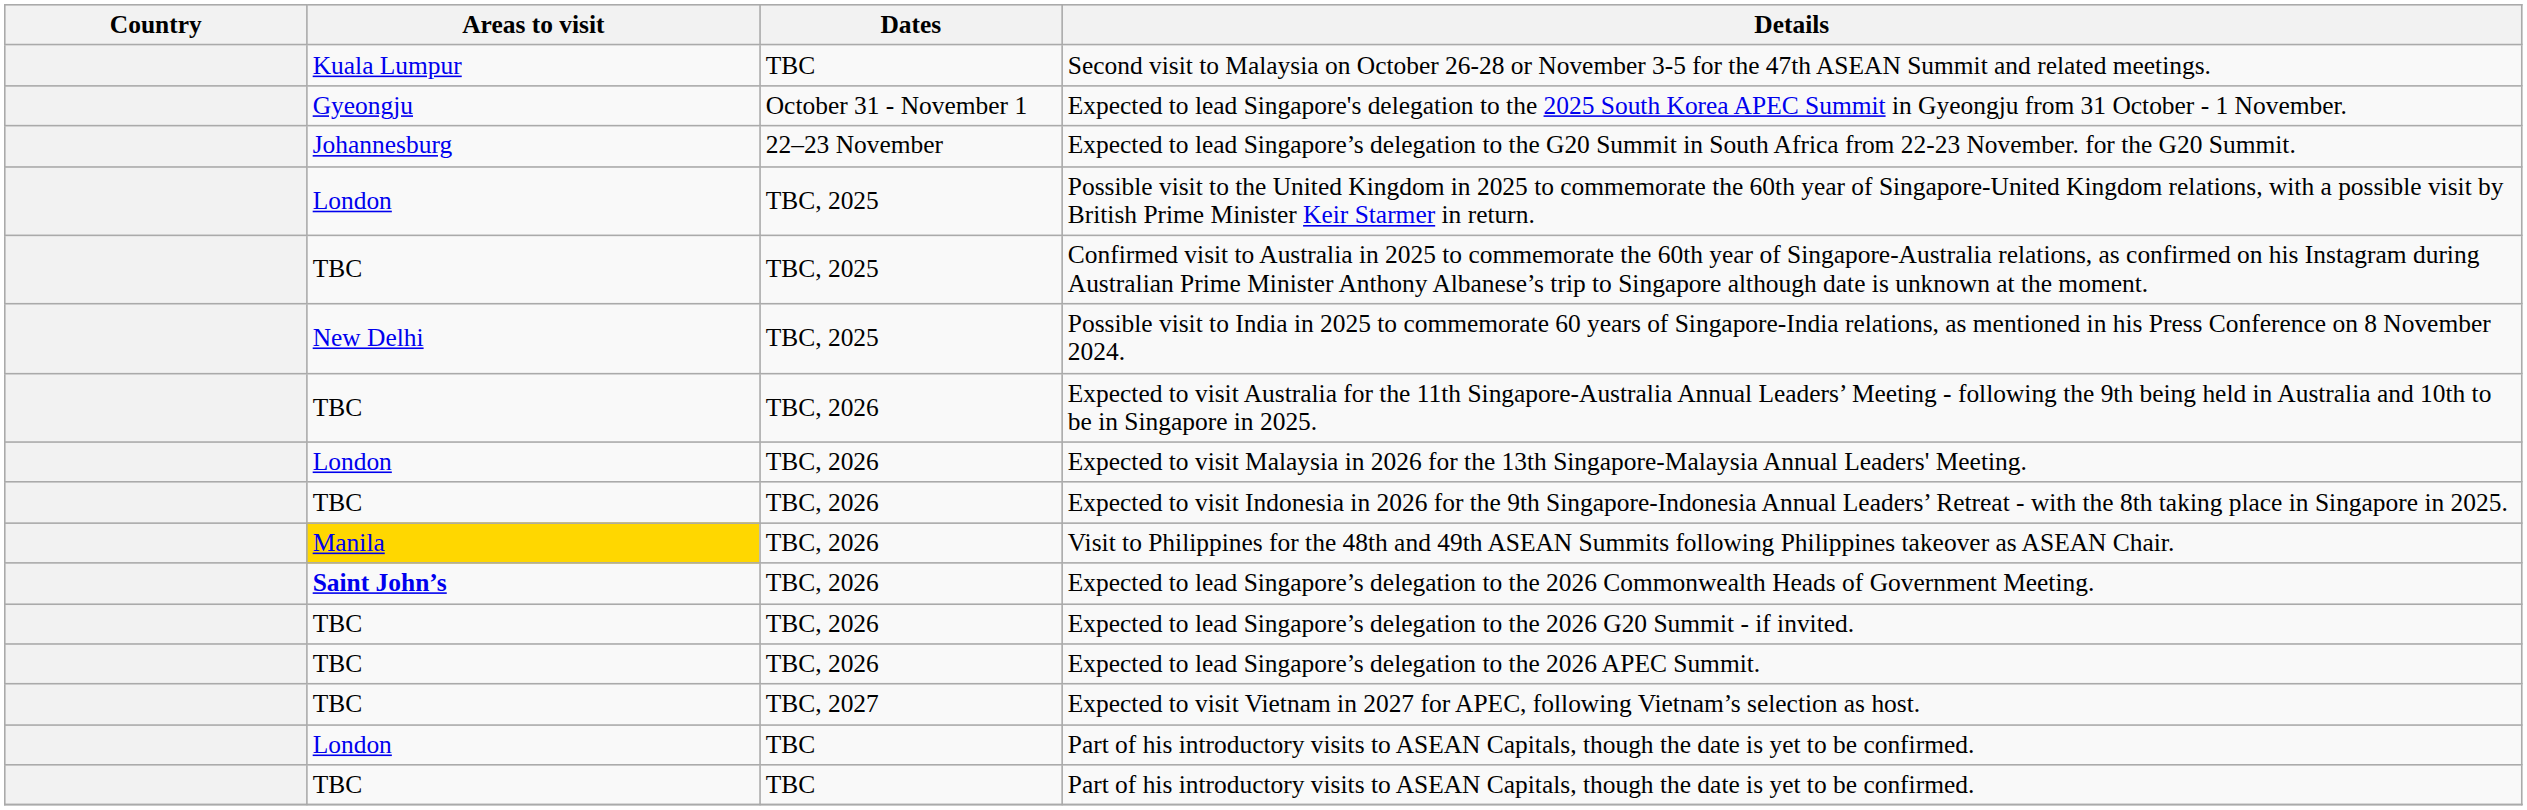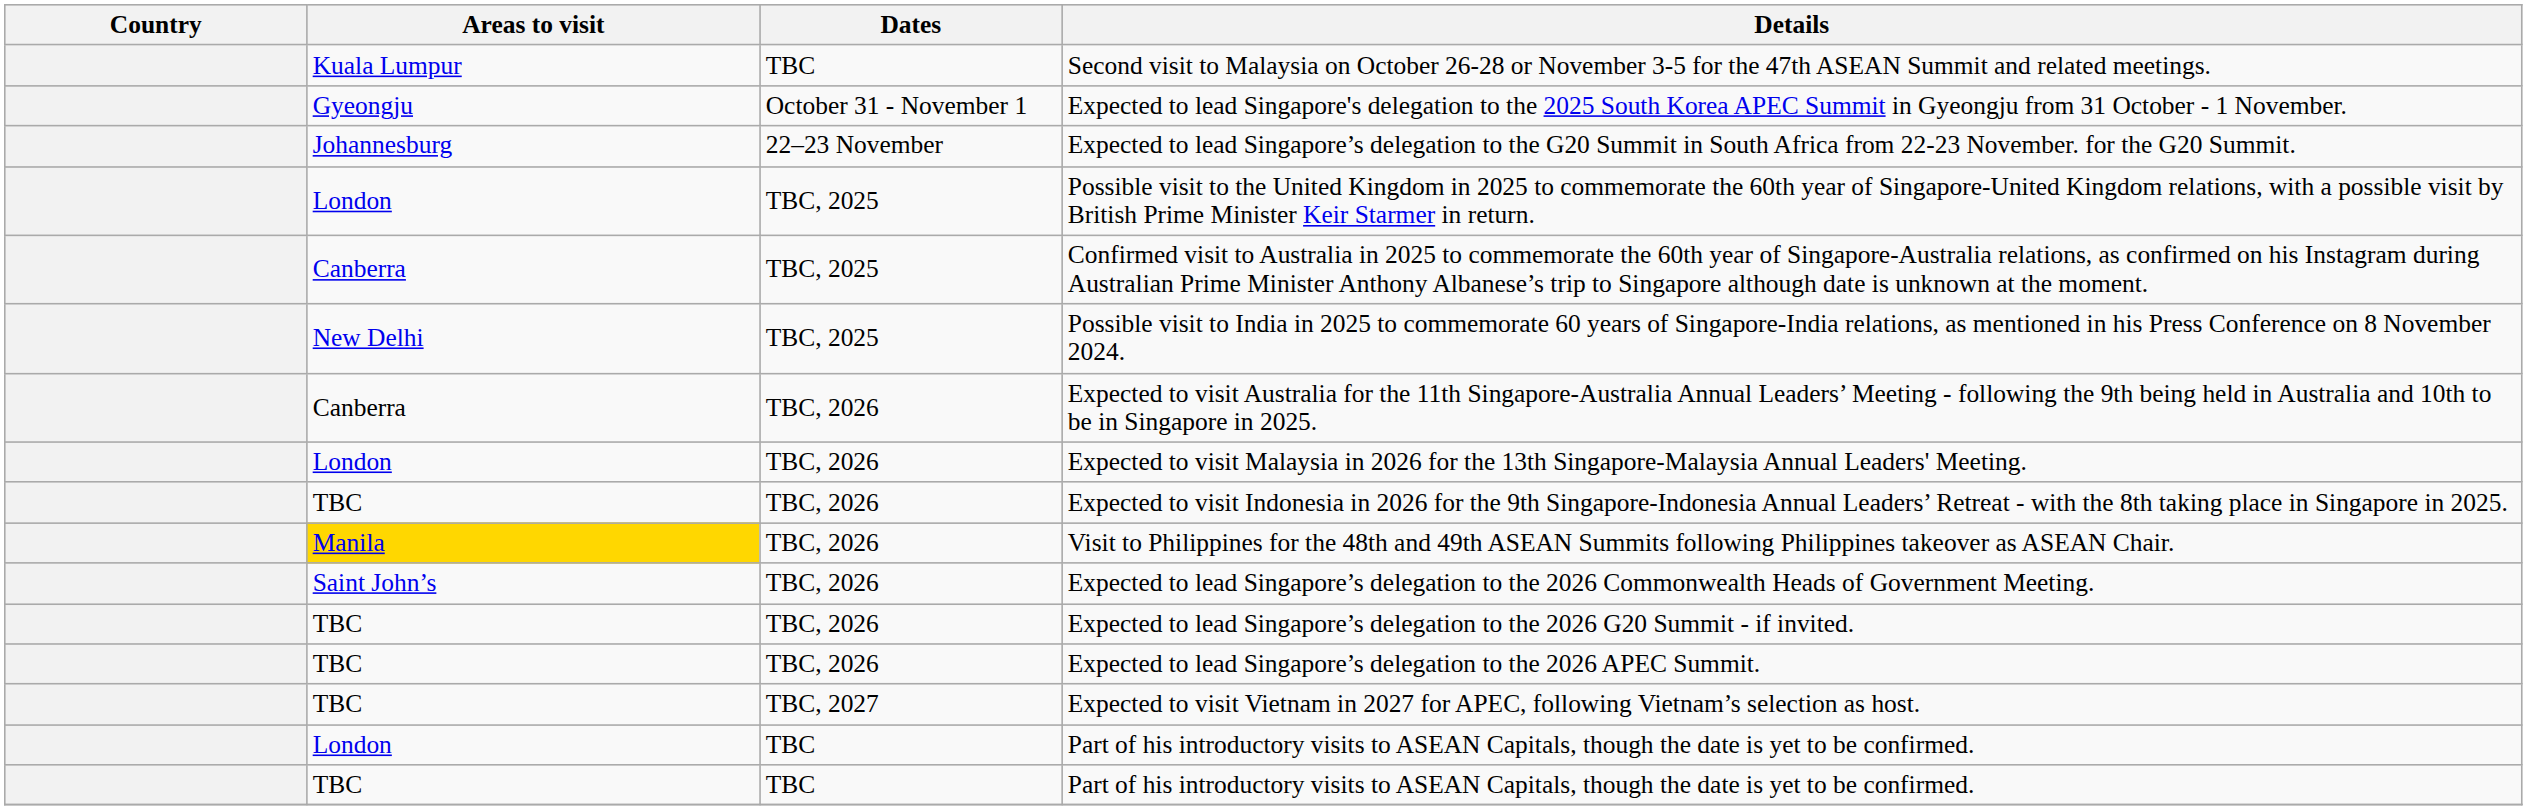(337, 269) TBC -> (359, 269) Canberra
(337, 407) TBC -> (359, 407) Canberra
(380, 582) bold -> (375, 582) normal
